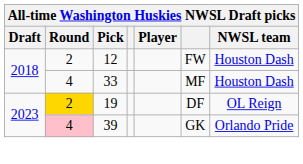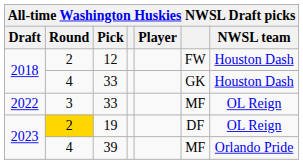(195, 81) MF -> (195, 81) GK
+ row: (25, 103)
(69, 125) pink background -> (69, 147) no background
(195, 125) GK -> (195, 147) MF
